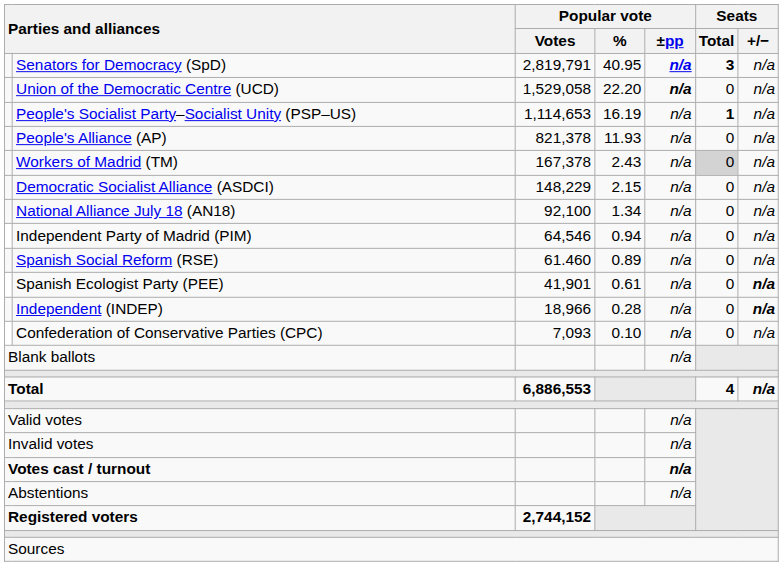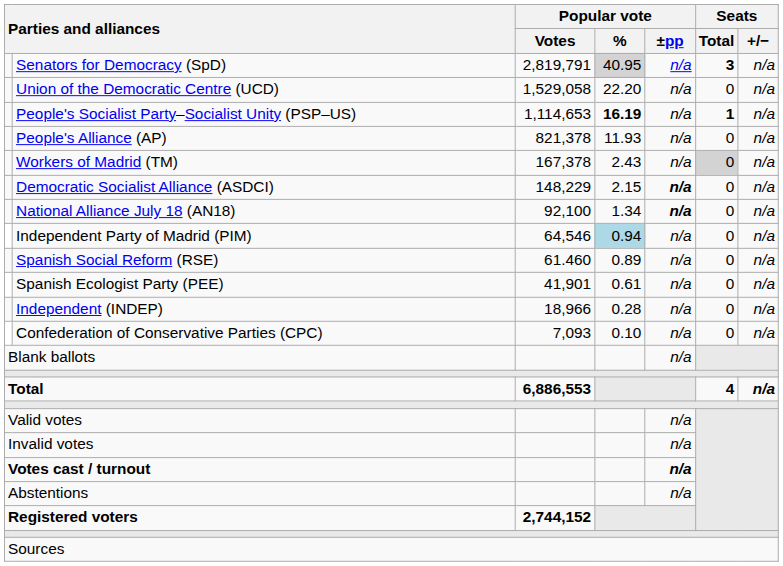(622, 65) no background -> (622, 65) lightgrey background
(681, 65) bold -> (681, 65) normal
(681, 89) bold -> (681, 89) normal
(622, 114) normal -> (622, 114) bold
(681, 187) normal -> (681, 187) bold
(681, 211) normal -> (681, 211) bold
(626, 235) no background -> (626, 235) lightblue background
(764, 284) bold -> (764, 284) normal
(764, 308) bold -> (764, 308) normal
